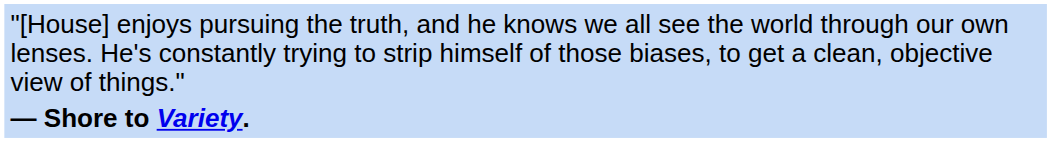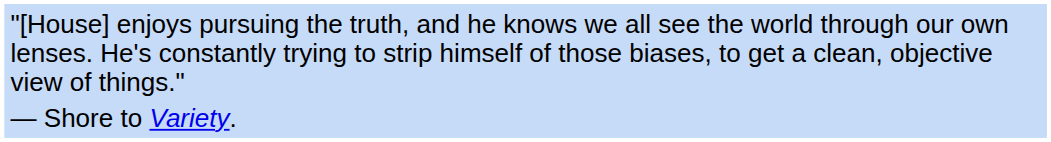(130, 118) bold -> (124, 118) normal
